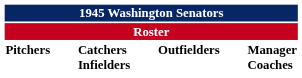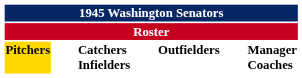(28, 50) no background -> (28, 50) gold background
